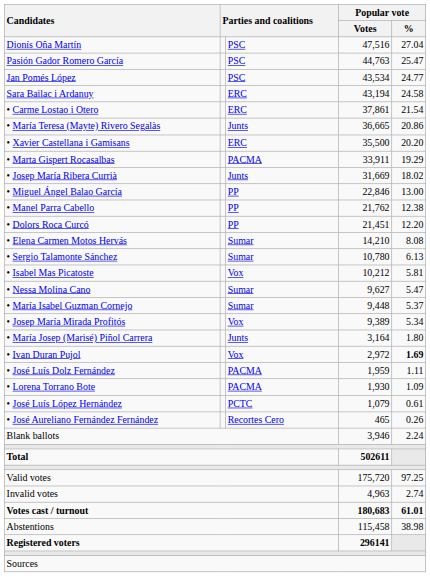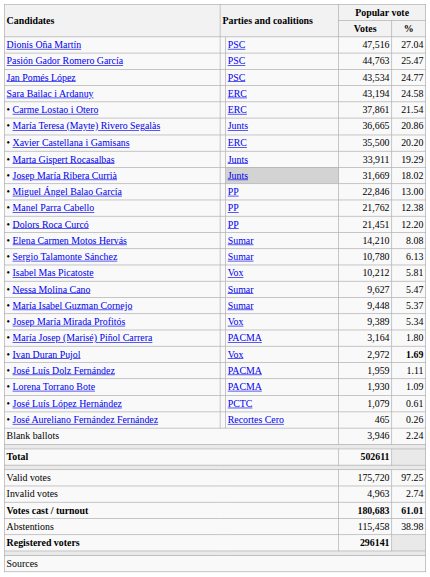(245, 159) PACMA -> (238, 159) Junts
(238, 175) no background -> (238, 175) lightgrey background
(238, 338) Junts -> (245, 338) PACMA
